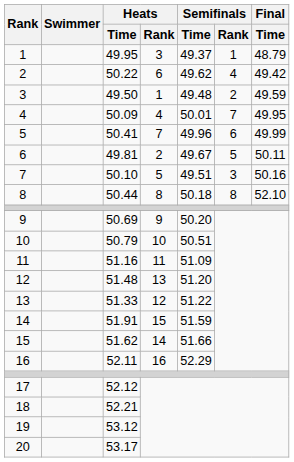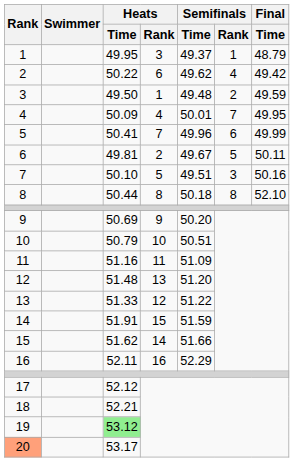(122, 427) no background -> (122, 427) lightgreen background
(23, 447) no background -> (23, 447) lightsalmon background
